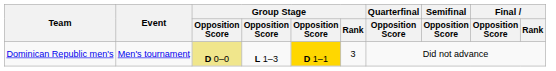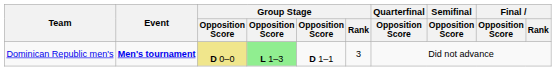(154, 54) normal -> (157, 54) bold
(266, 59) no background -> (272, 59) lightgreen background
(316, 59) gold background -> (321, 59) no background
